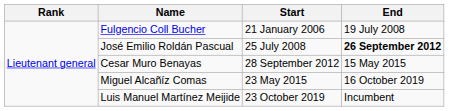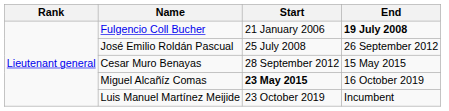(374, 30) normal -> (376, 30) bold
(393, 47) bold -> (391, 47) normal
(276, 81) normal -> (276, 81) bold
